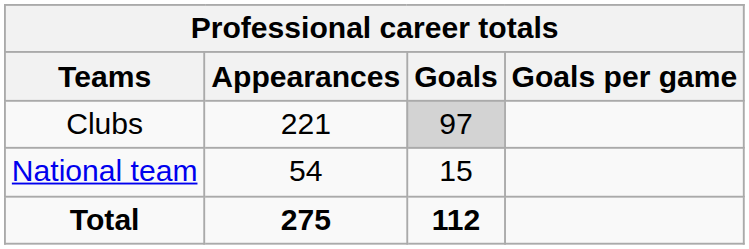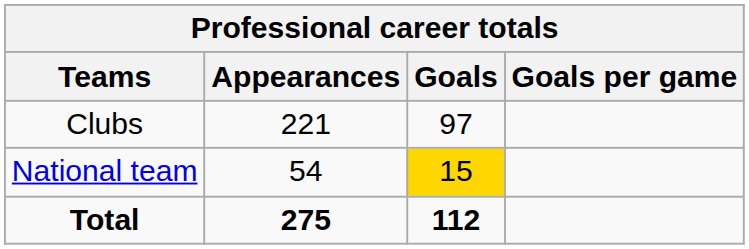(456, 123) lightgrey background -> (456, 123) no background
(456, 171) no background -> (456, 171) gold background
